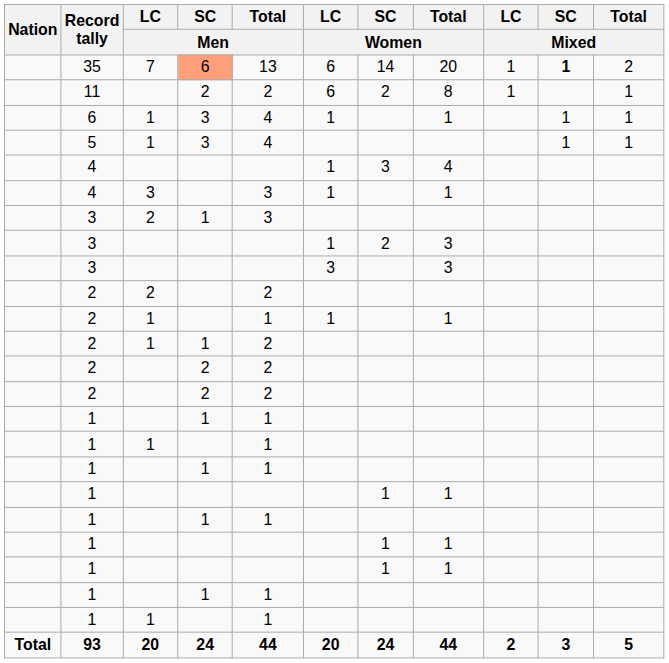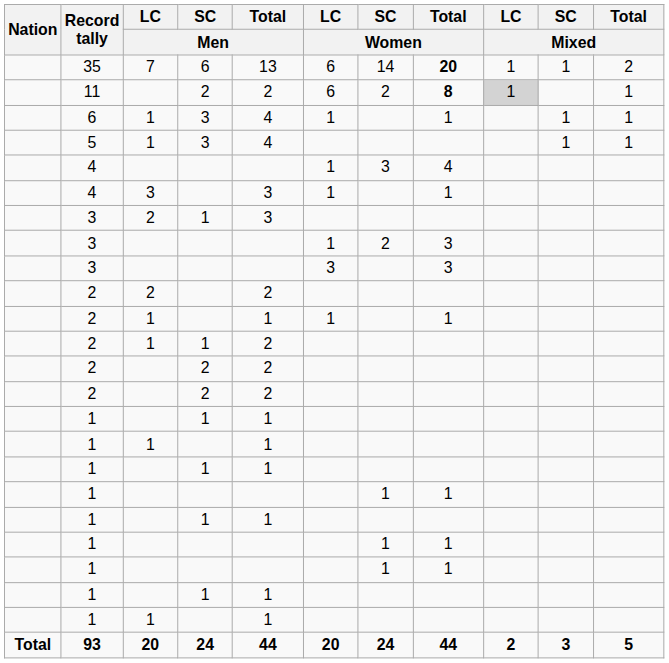(205, 67) lightsalmon background -> (205, 67) no background
(448, 67) normal -> (448, 67) bold
(566, 67) bold -> (566, 67) normal
(448, 92) normal -> (448, 92) bold
(511, 92) no background -> (511, 92) lightgrey background
